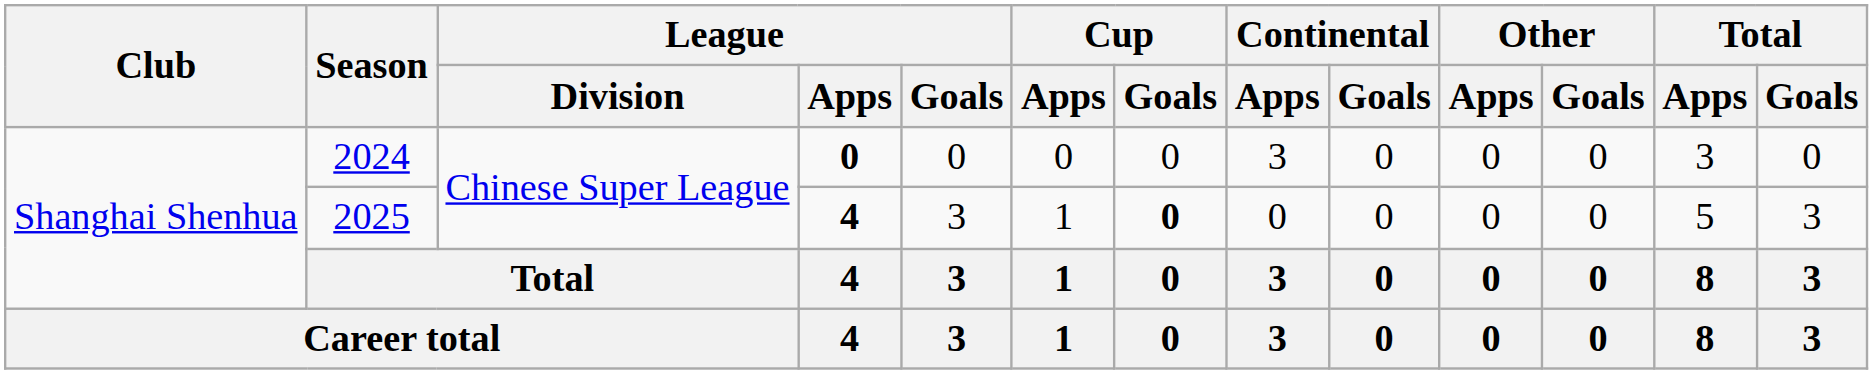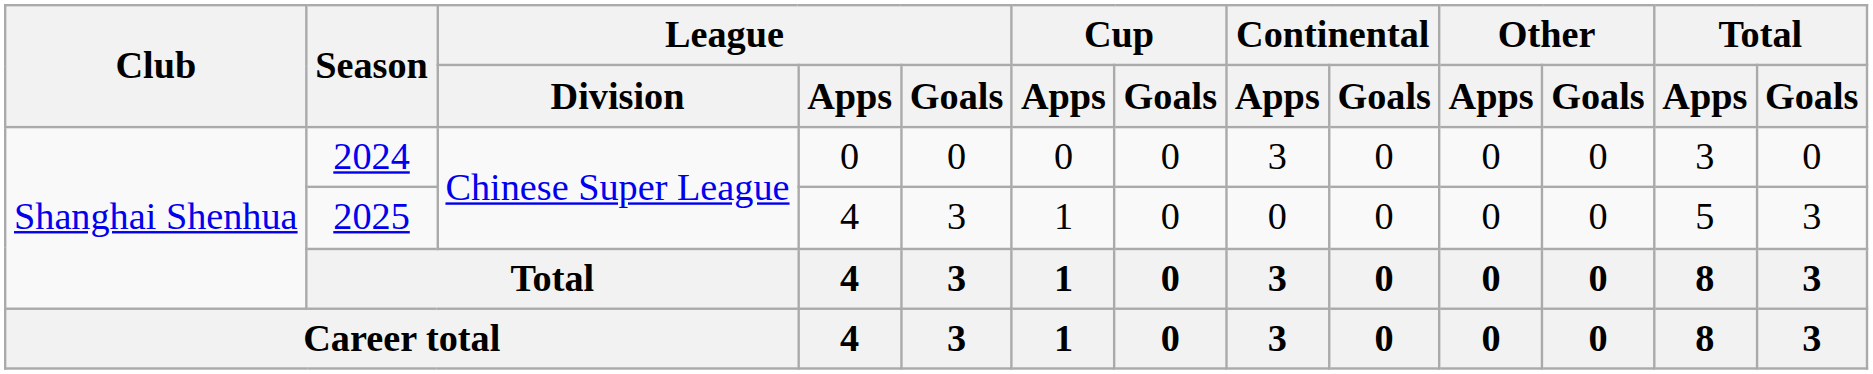(850, 156) bold -> (850, 156) normal
(850, 216) bold -> (850, 216) normal
(1170, 216) bold -> (1170, 216) normal
